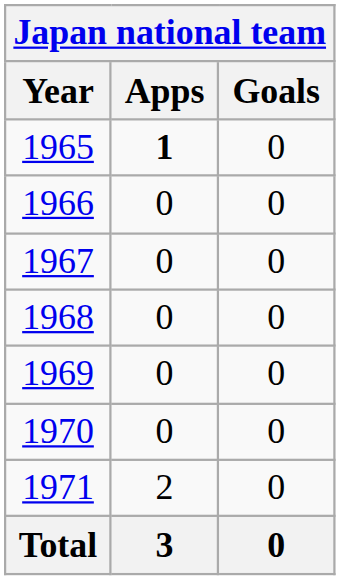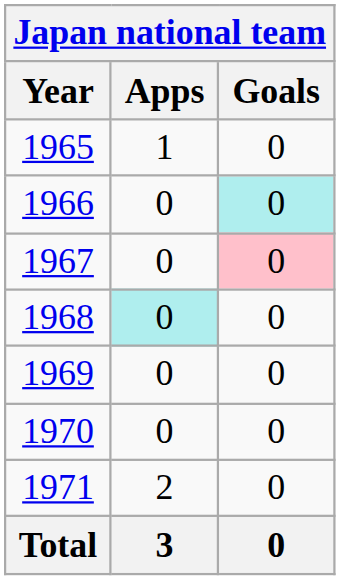(165, 146) bold -> (165, 146) normal
(276, 203) no background -> (276, 203) paleturquoise background
(276, 260) no background -> (276, 260) pink background
(165, 317) no background -> (165, 317) paleturquoise background
